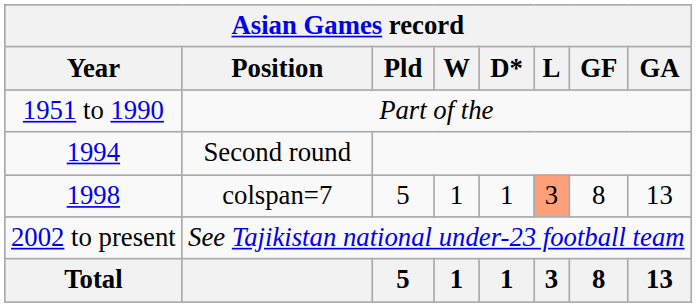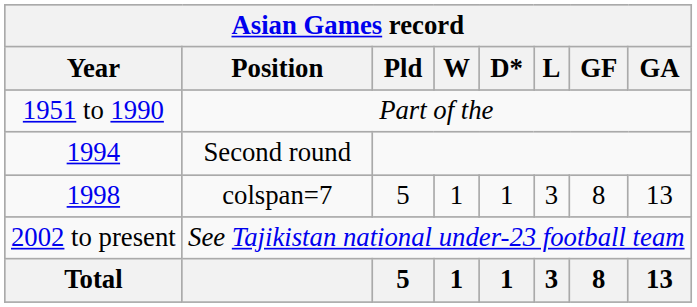(551, 195) lightsalmon background -> (551, 195) no background
